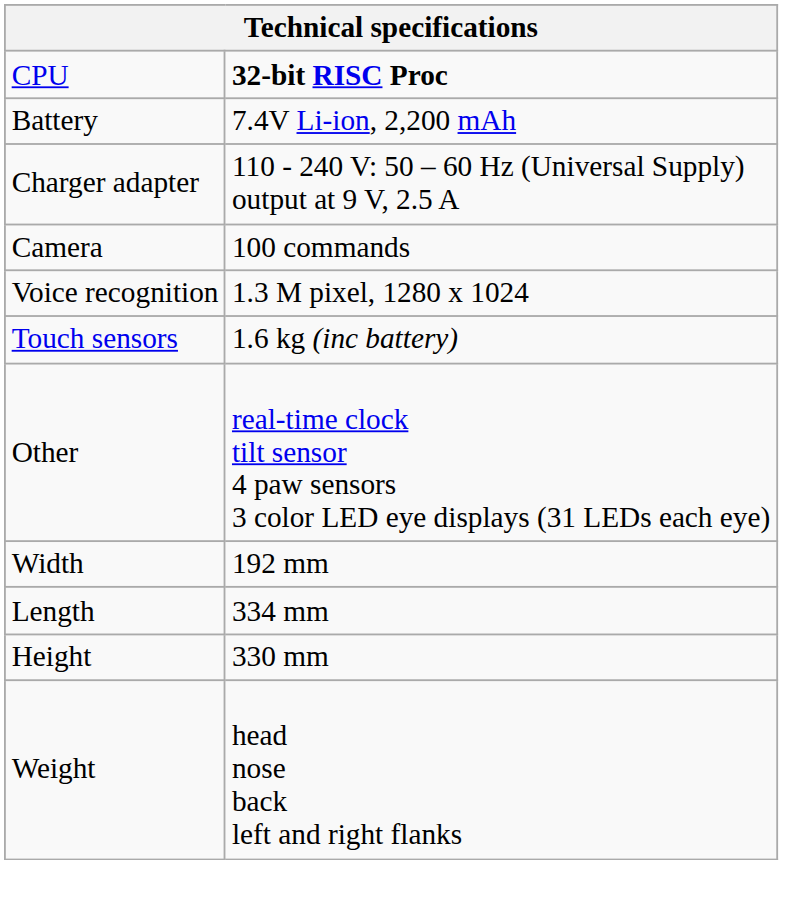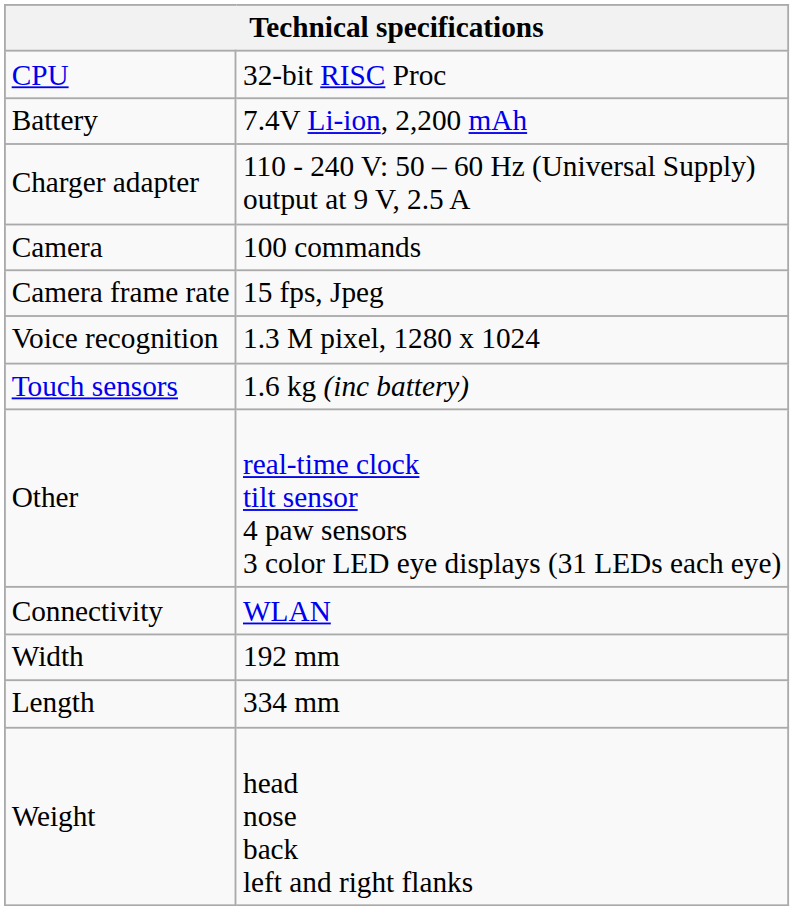(340, 74) bold -> (345, 74) normal
+ row: (121, 292)
+ row: (87, 610)
- row: (52, 656)
